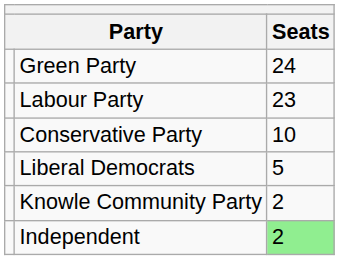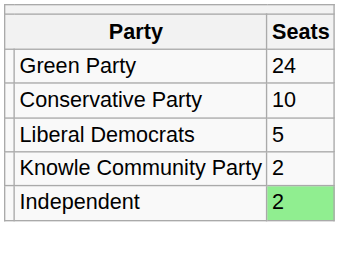- row: (81, 100)
